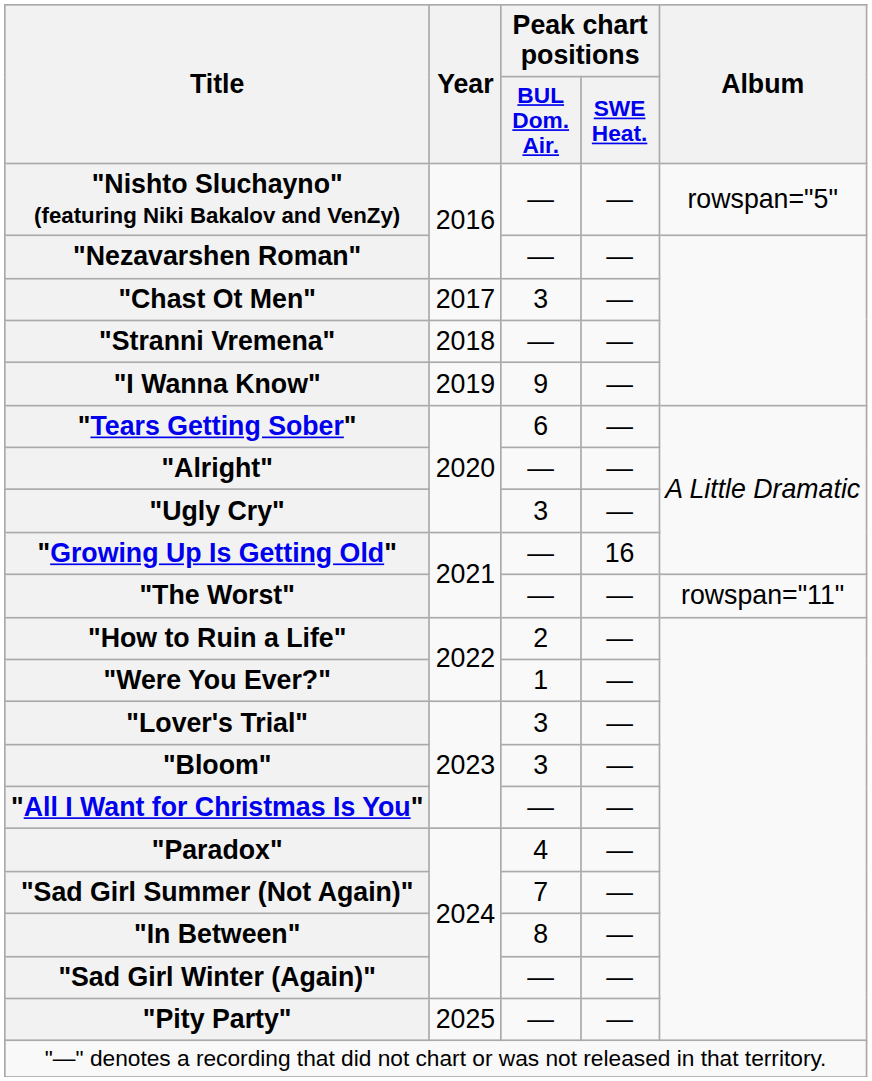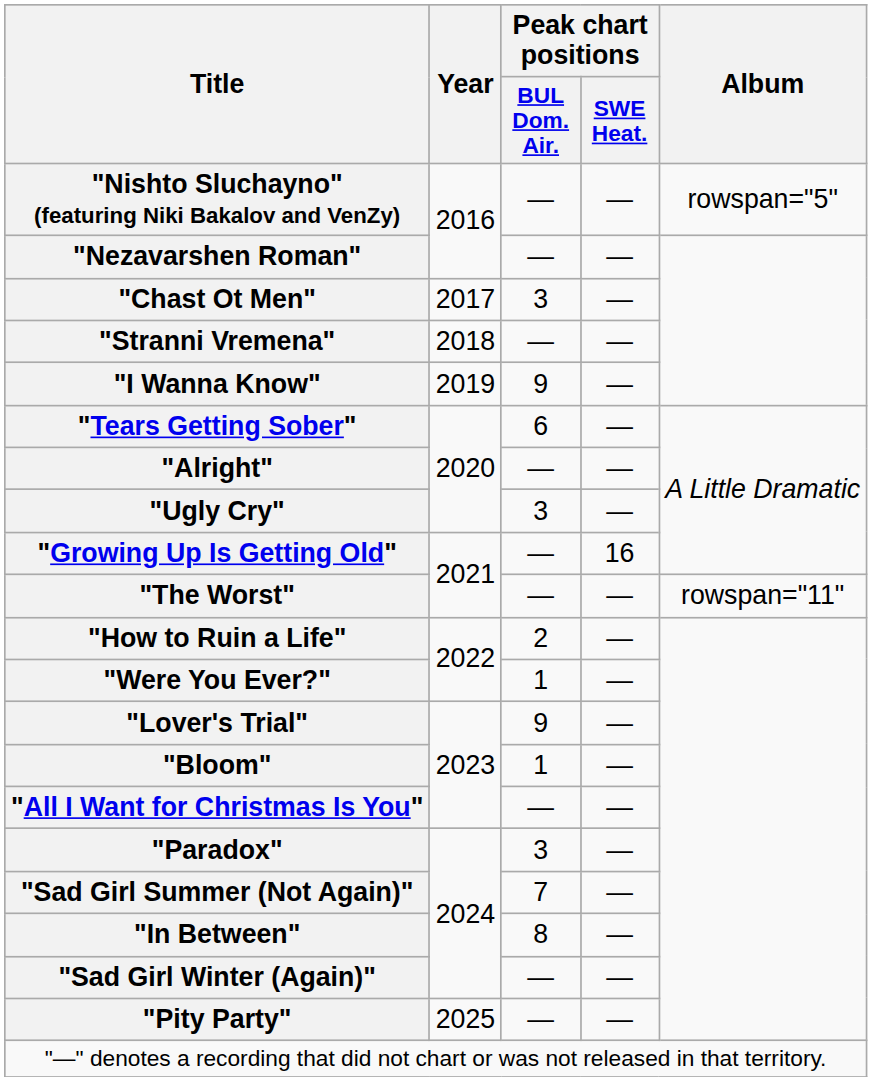(541, 722) 3 -> (541, 722) 9
(541, 764) 3 -> (541, 764) 1
(541, 849) 4 -> (541, 849) 3
